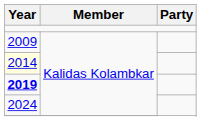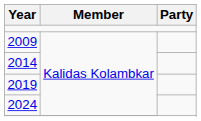(22, 63) lightyellow background -> (22, 63) no background
(22, 84) bold -> (22, 84) normal
